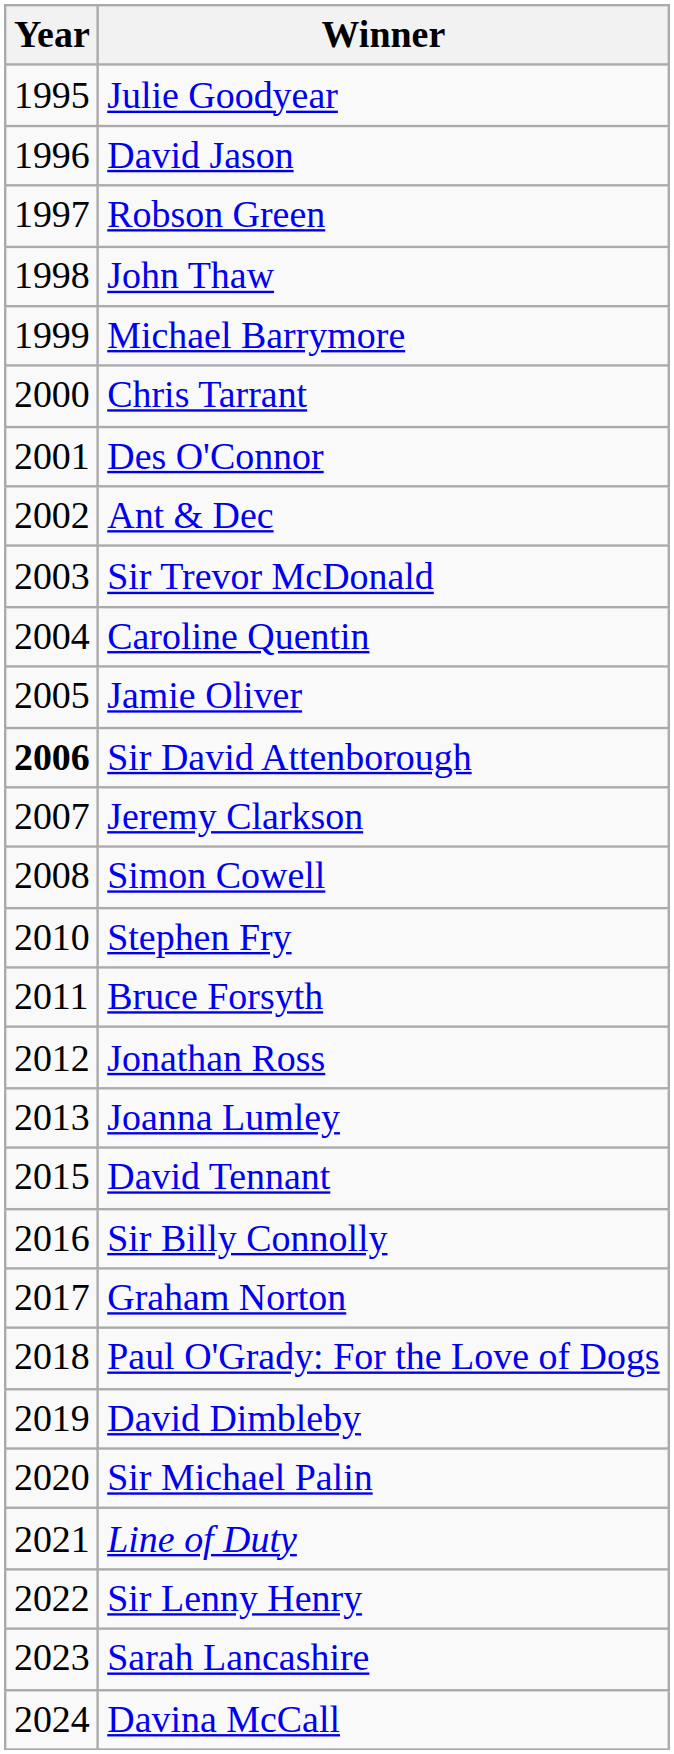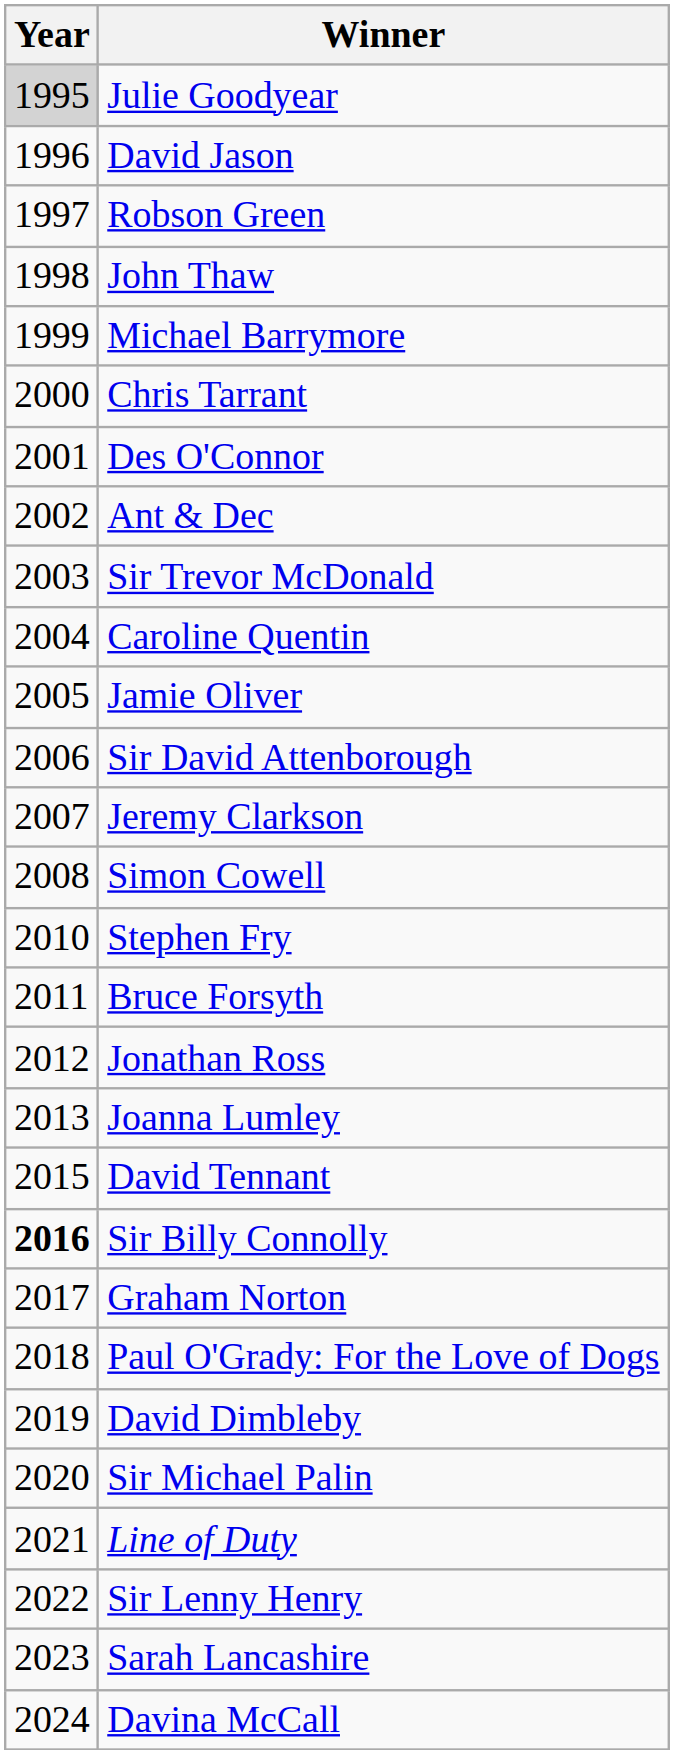(52, 94) no background -> (52, 94) lightgrey background
(52, 756) bold -> (52, 756) normal
(52, 1237) normal -> (52, 1237) bold
